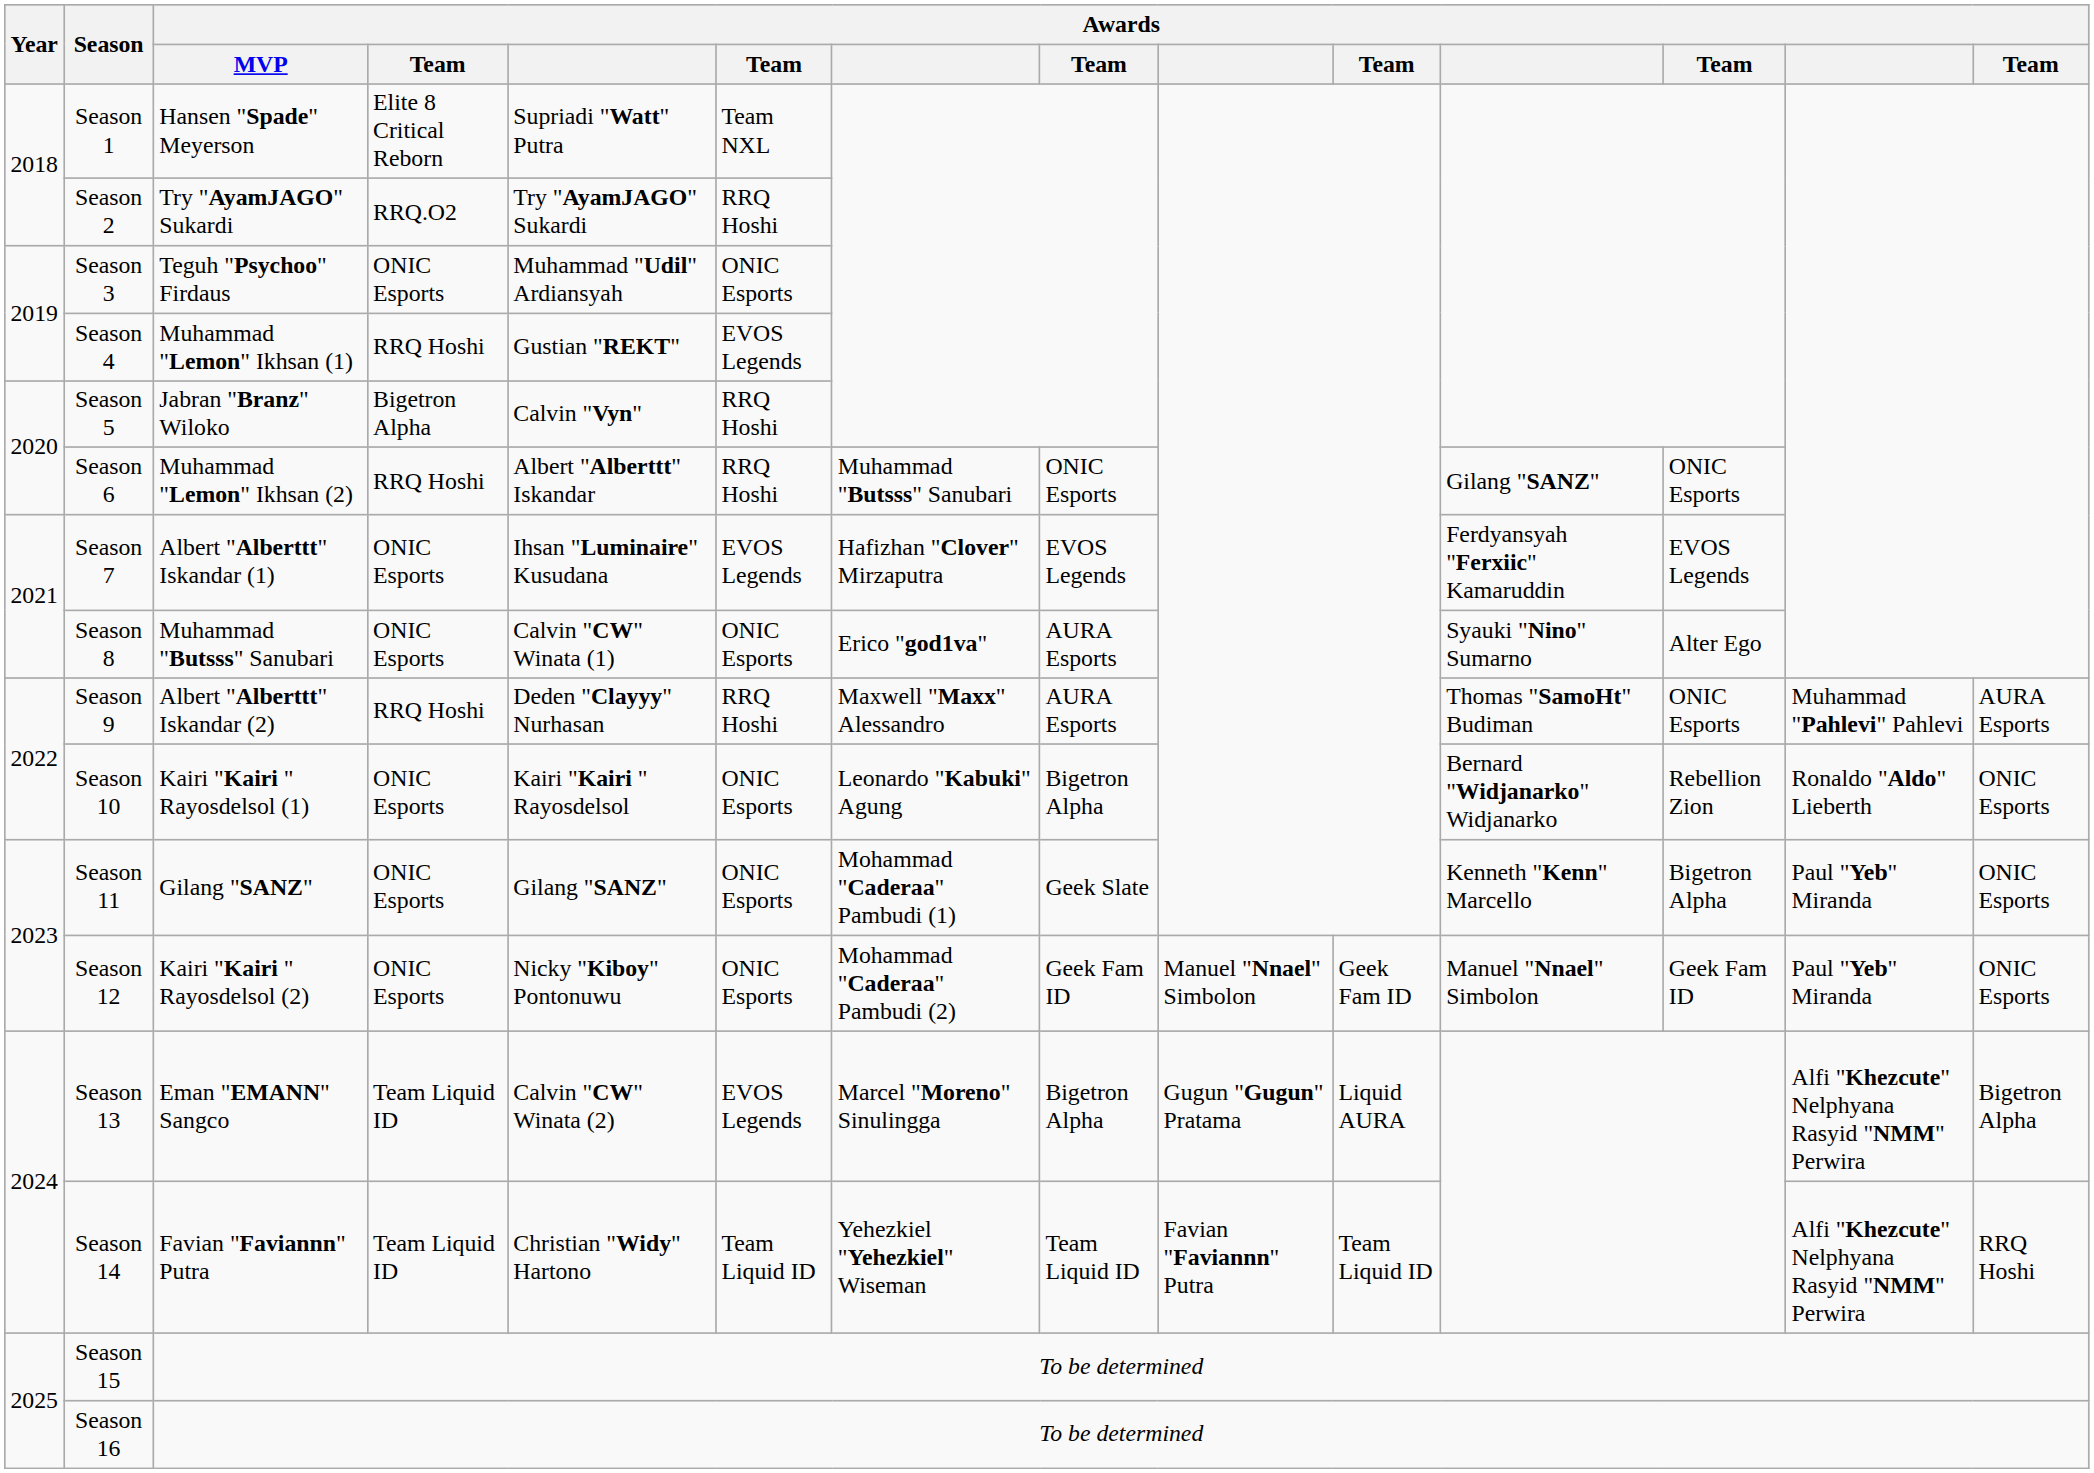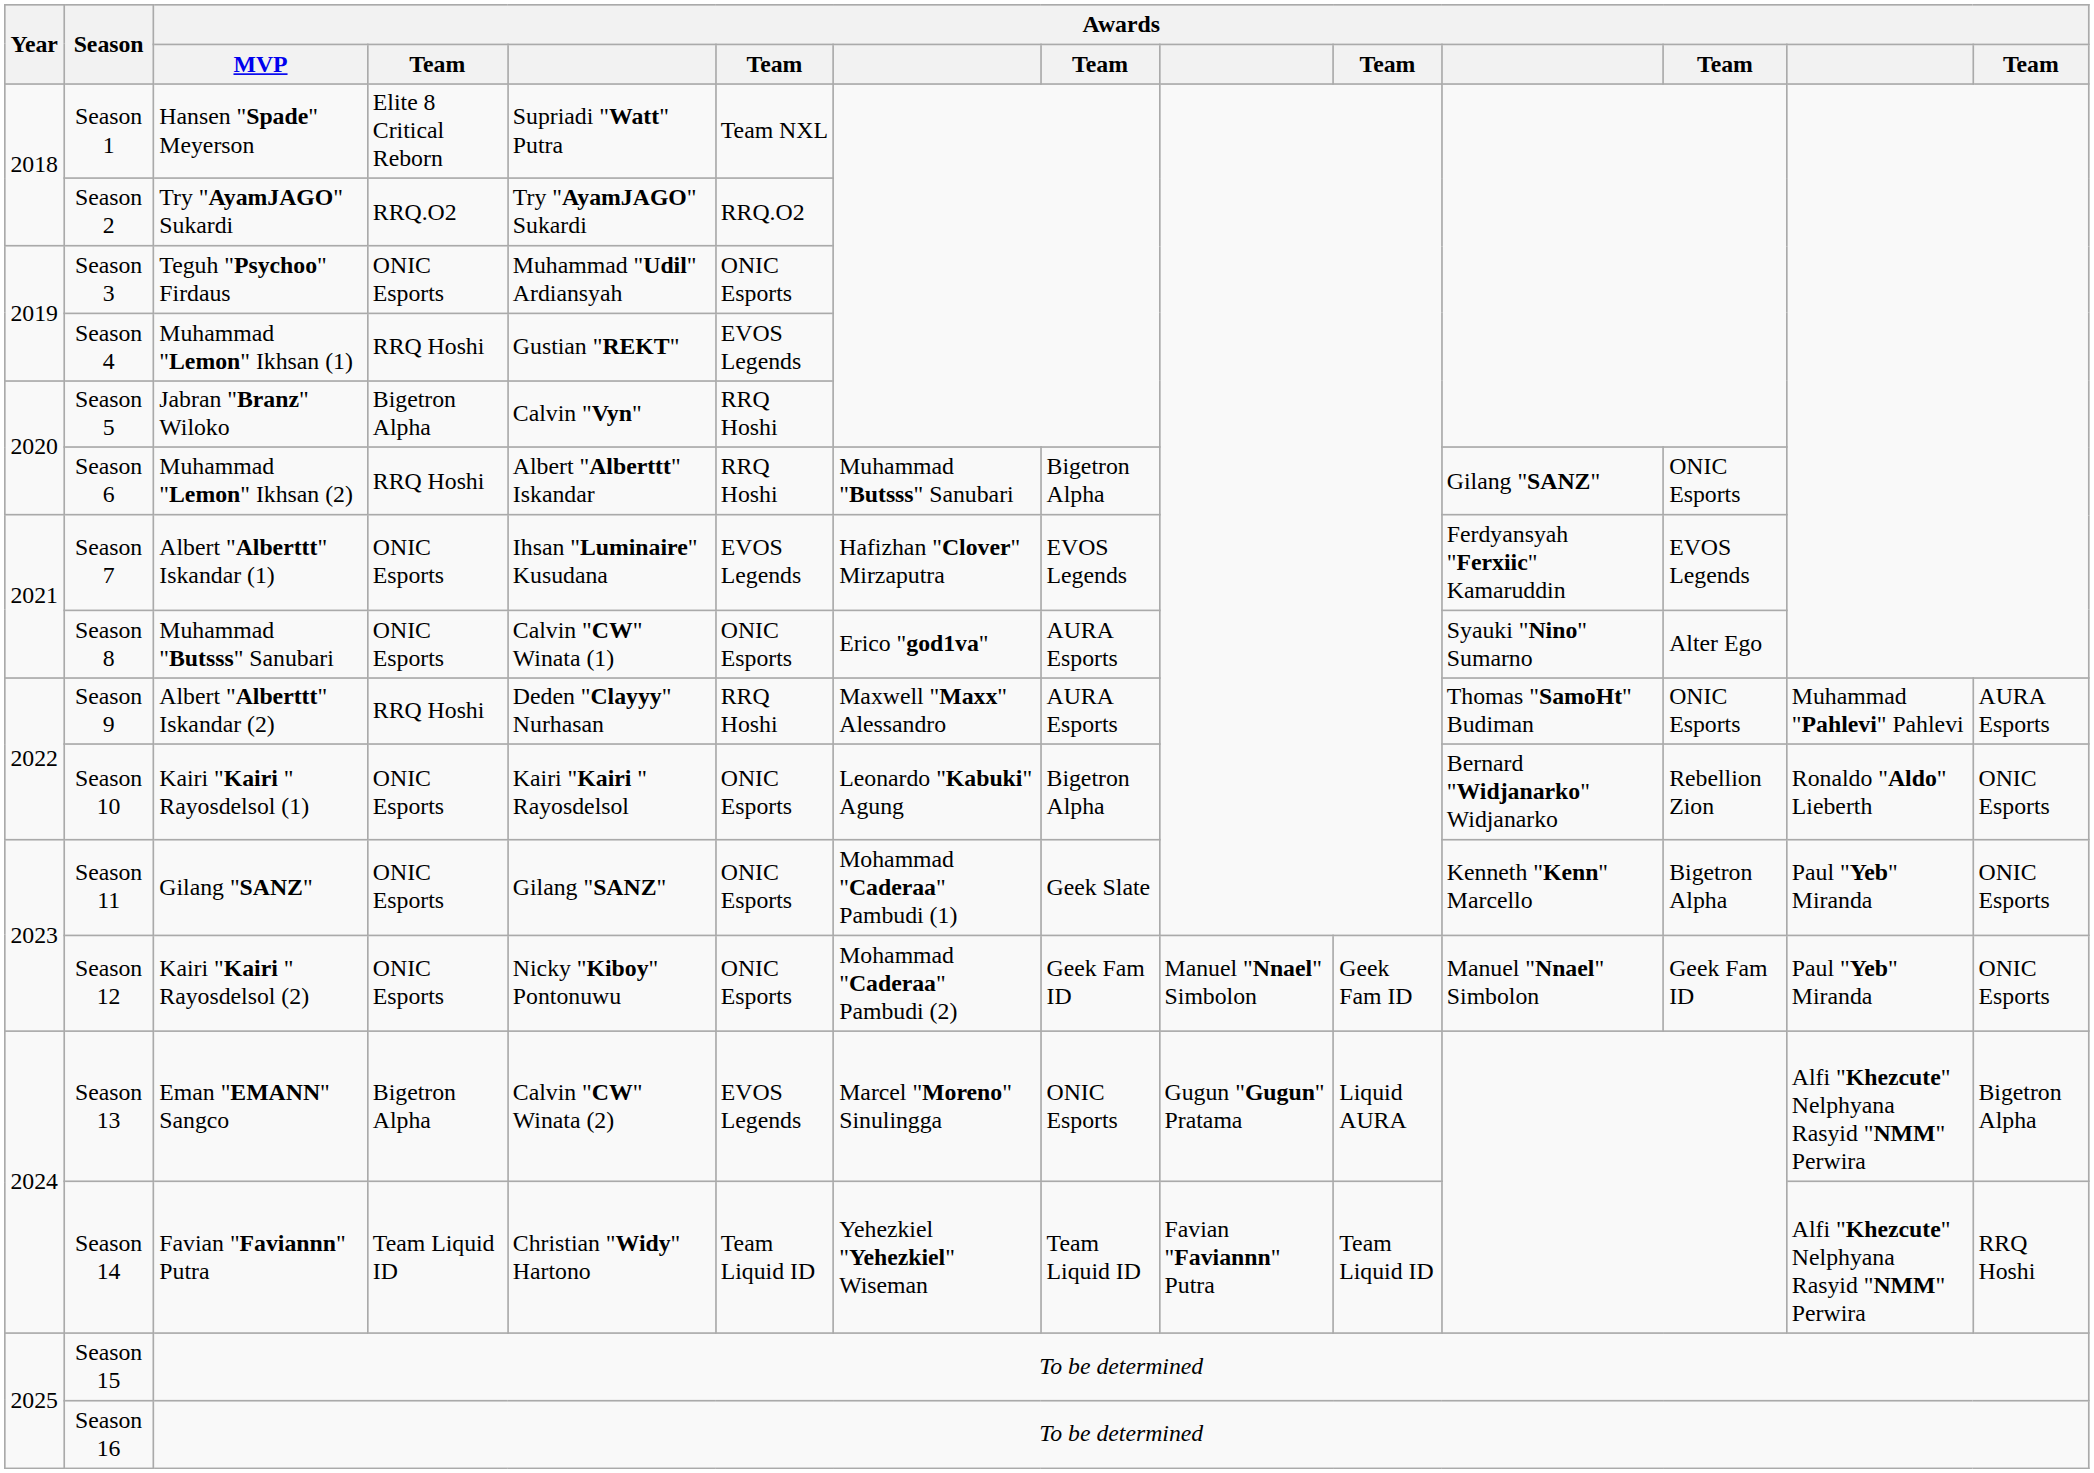(750, 212) RRQ Hoshi -> (763, 212) RRQ.O2
(1081, 481) ONIC Esports -> (1088, 481) Bigetron Alpha
(434, 1106) Team Liquid ID -> (414, 1106) Bigetron Alpha
(1087, 1106) Bigetron Alpha -> (1082, 1106) ONIC Esports
